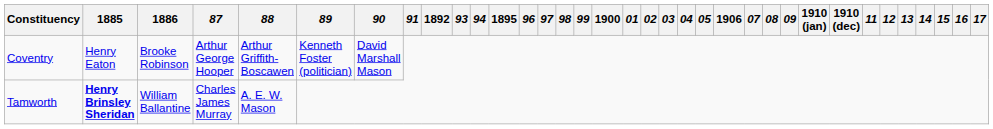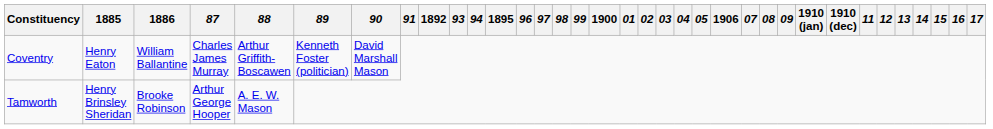(164, 57) Brooke Robinson -> (162, 57) William Ballantine
(215, 57) Arthur George Hooper -> (212, 57) Charles James Murray
(110, 102) bold -> (108, 102) normal
(165, 102) William Ballantine -> (161, 102) Brooke Robinson
(216, 102) Charles James Murray -> (212, 102) Arthur George Hooper
